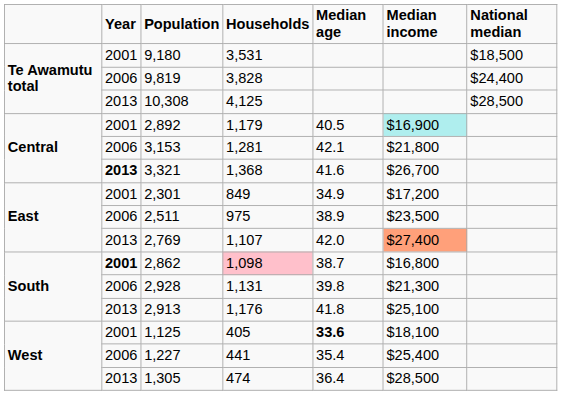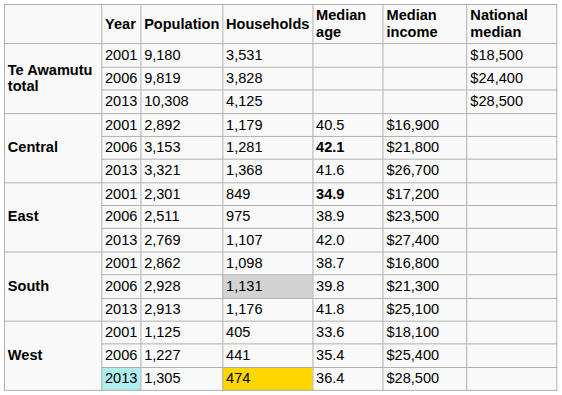(413, 124) paleturquoise background -> (413, 124) no background
(330, 147) normal -> (330, 147) bold
(121, 170) bold -> (121, 170) normal
(330, 194) normal -> (330, 194) bold
(413, 240) lightsalmon background -> (413, 240) no background
(121, 263) bold -> (121, 263) normal
(244, 263) pink background -> (244, 263) no background
(244, 286) no background -> (244, 286) lightgrey background
(330, 332) bold -> (330, 332) normal
(121, 378) no background -> (121, 378) paleturquoise background
(238, 378) no background -> (238, 378) gold background
